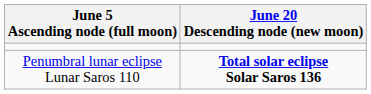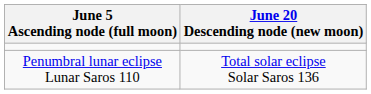(273, 69) bold -> (273, 69) normal
